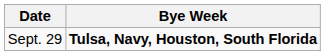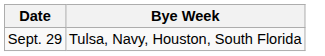(193, 39) bold -> (185, 39) normal
